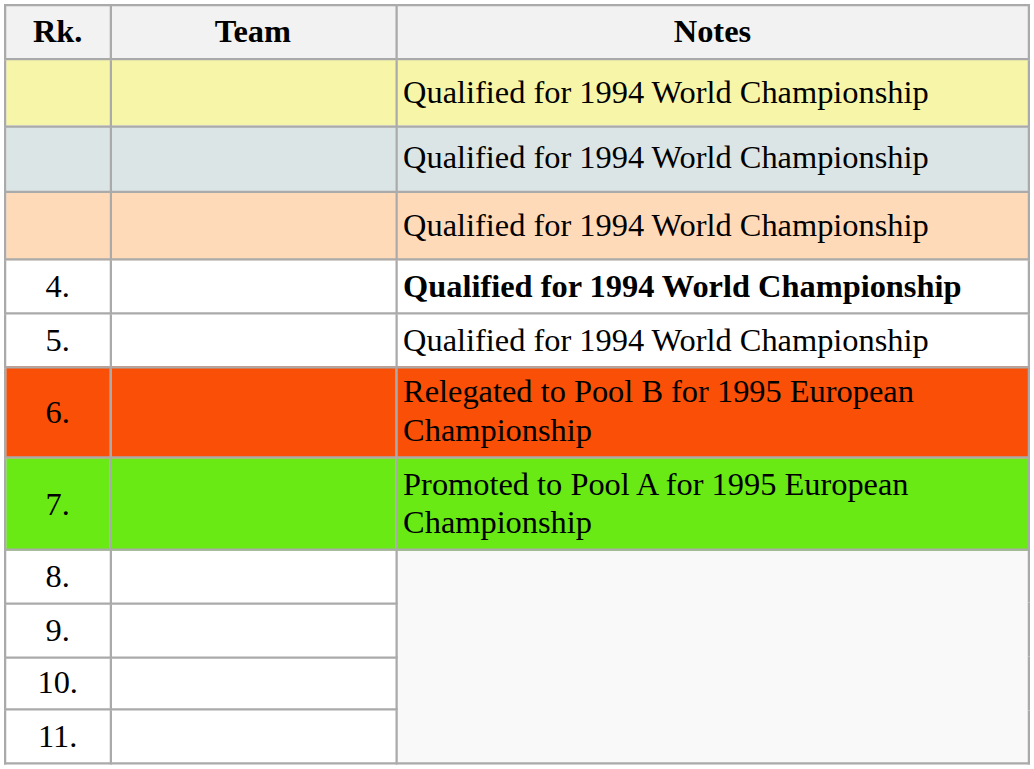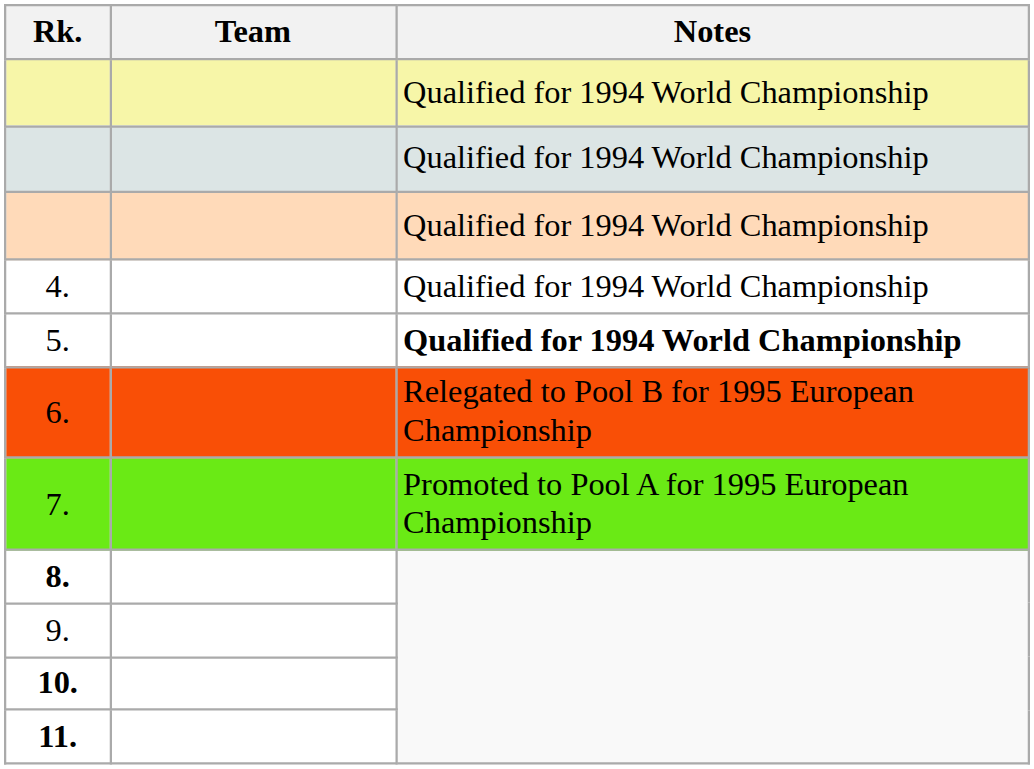(682, 285) bold -> (666, 285) normal
(666, 339) normal -> (682, 339) bold
(58, 576) normal -> (58, 576) bold
(58, 682) normal -> (58, 682) bold
(58, 736) normal -> (58, 736) bold
